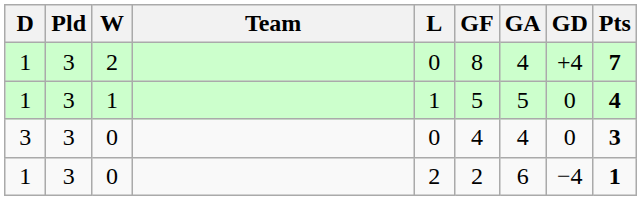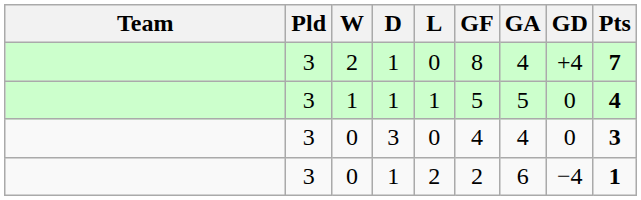columns swapped: (273, 23) <-> (25, 23)
